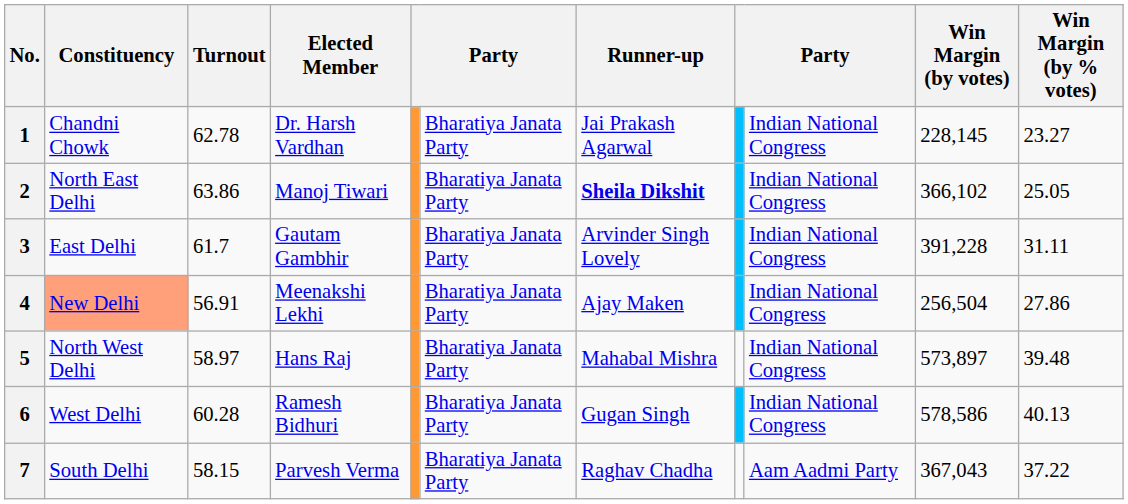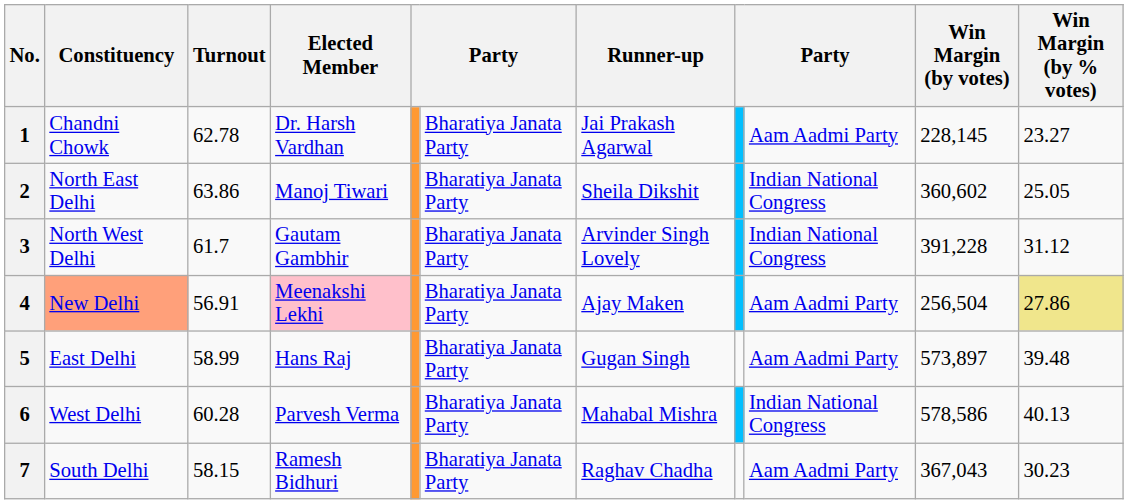(813, 134) Indian National Congress -> (823, 134) Aam Aadmi Party
(643, 190) bold -> (640, 190) normal
(954, 190) 366,102 -> (954, 190) 360,602
(93, 246) East Delhi -> (96, 246) North West Delhi
(1046, 246) 31.11 -> (1047, 246) 31.12
(320, 302) no background -> (320, 302) pink background
(813, 302) Indian National Congress -> (823, 302) Aam Aadmi Party
(1047, 302) no background -> (1047, 302) khaki background
(96, 358) North West Delhi -> (93, 358) East Delhi
(216, 358) 58.97 -> (216, 358) 58.99
(649, 358) Mahabal Mishra -> (635, 358) Gugan Singh
(813, 358) Indian National Congress -> (823, 358) Aam Aadmi Party
(308, 414) Ramesh Bidhuri -> (337, 414) Parvesh Verma
(635, 414) Gugan Singh -> (649, 414) Mahabal Mishra
(337, 470) Parvesh Verma -> (308, 470) Ramesh Bidhuri
(1047, 470) 37.22 -> (1047, 470) 30.23
